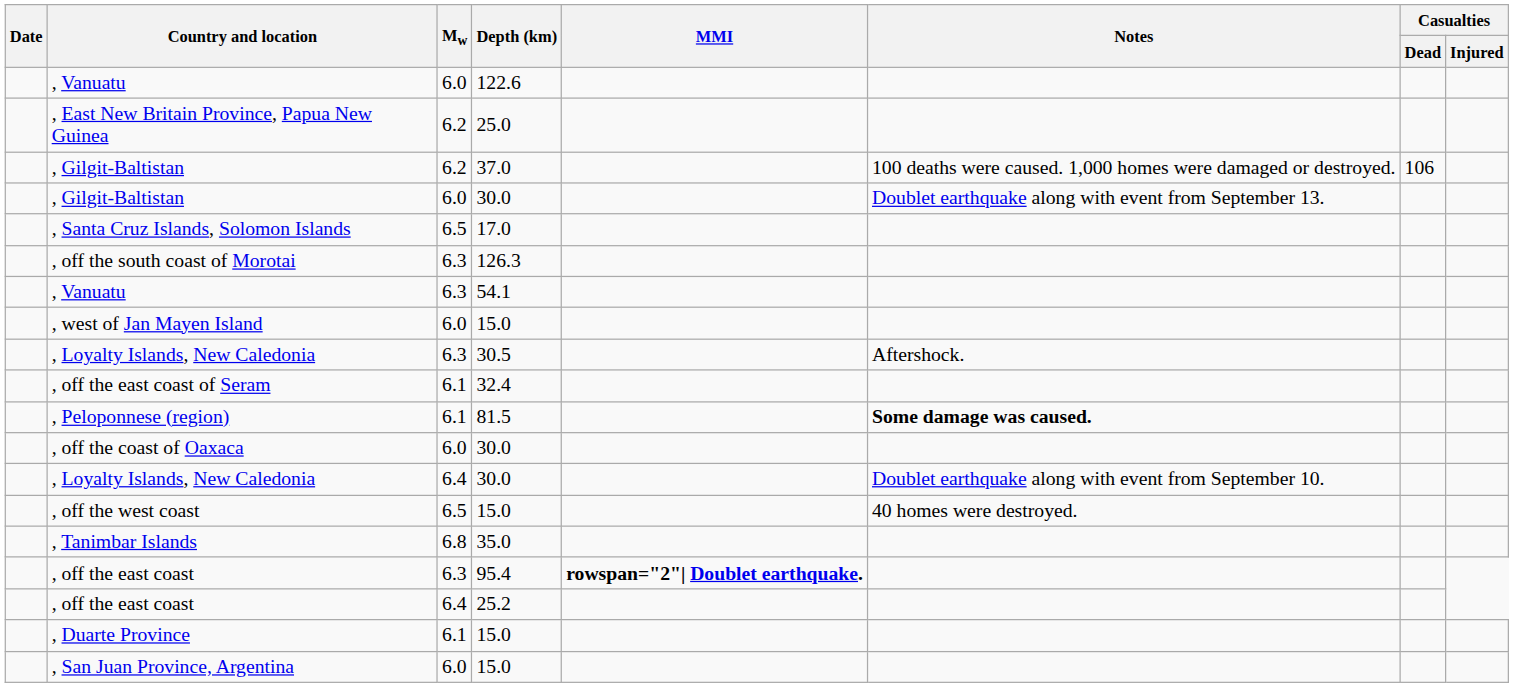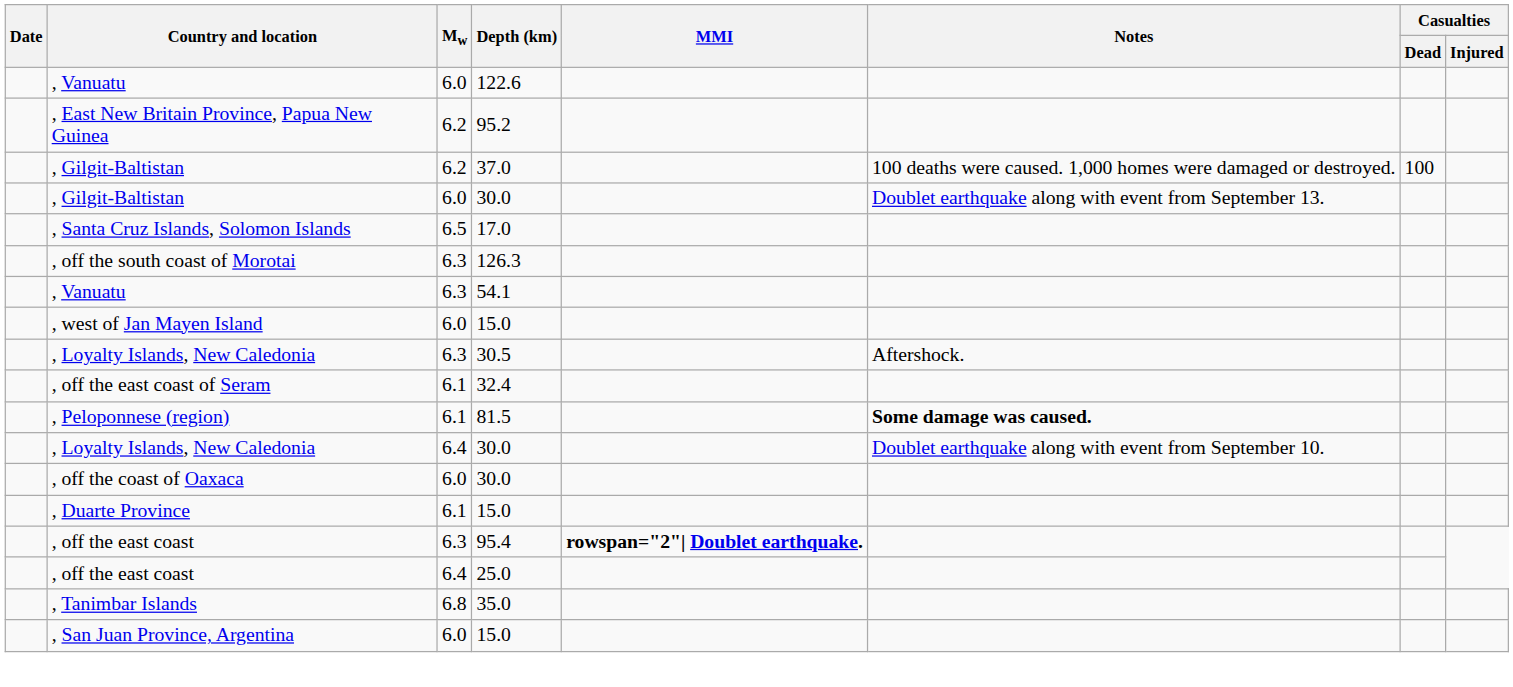(494, 124) 25.0 -> (494, 124) 95.2
(1419, 167) 106 -> (1419, 167) 100
rows swapped: (183, 479) <-> (148, 447)
- row: (126, 510)
rows swapped: (121, 635) <-> (124, 541)
(494, 604) 25.2 -> (494, 572) 25.0
